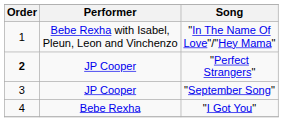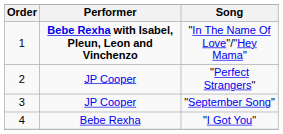(110, 36) normal -> (110, 43) bold
(22, 66) bold -> (22, 79) normal
